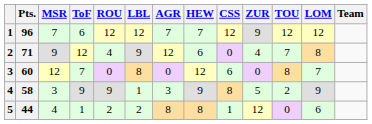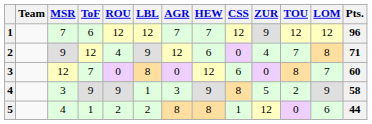columns swapped: (350, 14) <-> (27, 14)
